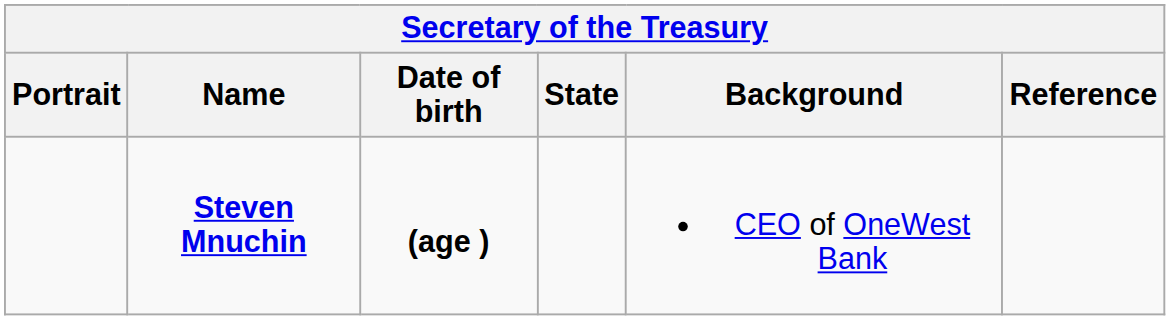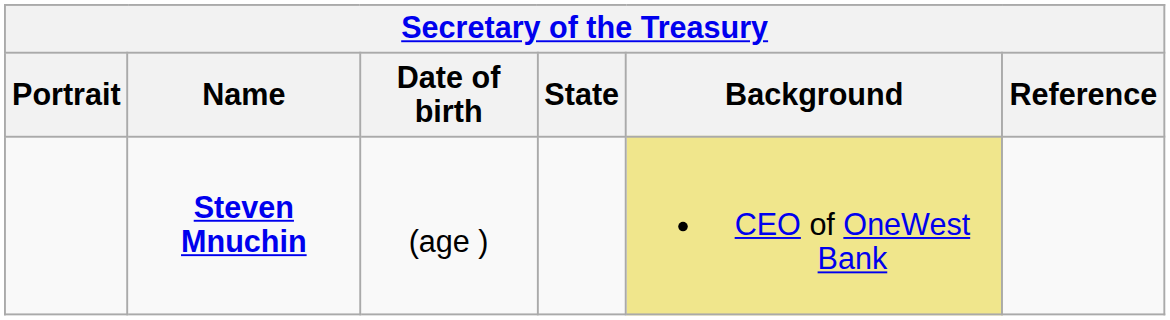(449, 242) bold -> (449, 242) normal
(814, 243) no background -> (814, 243) khaki background
